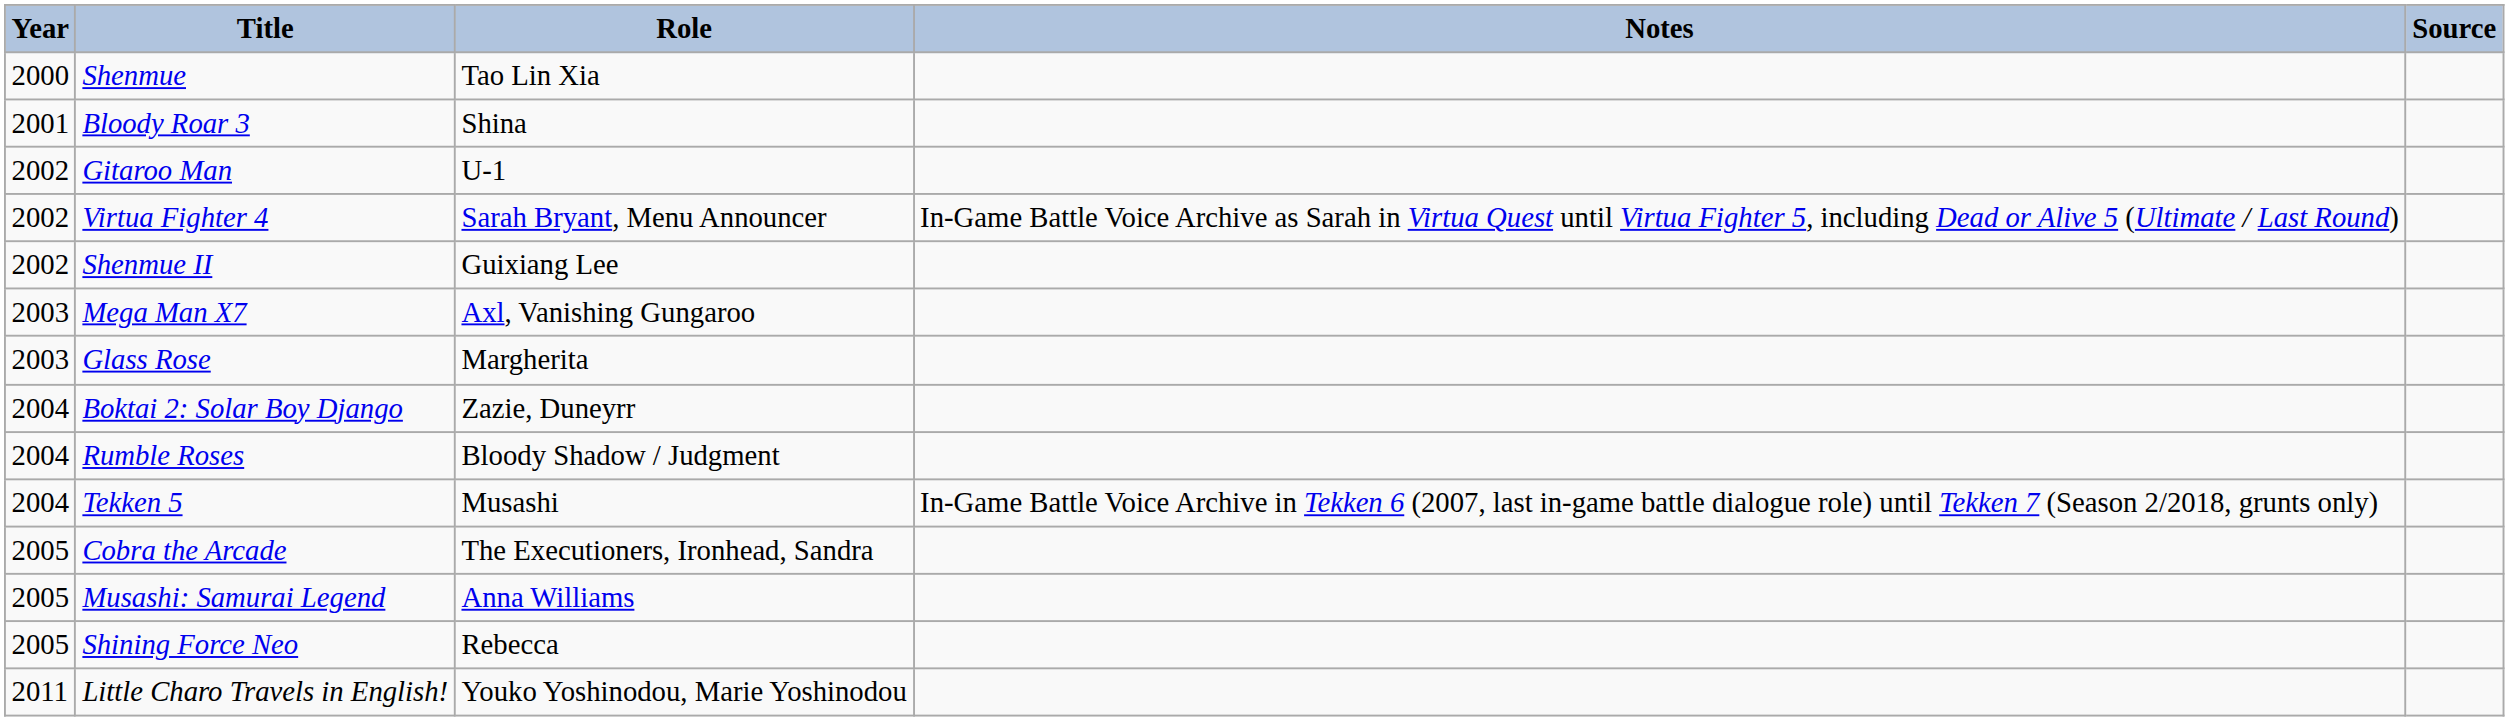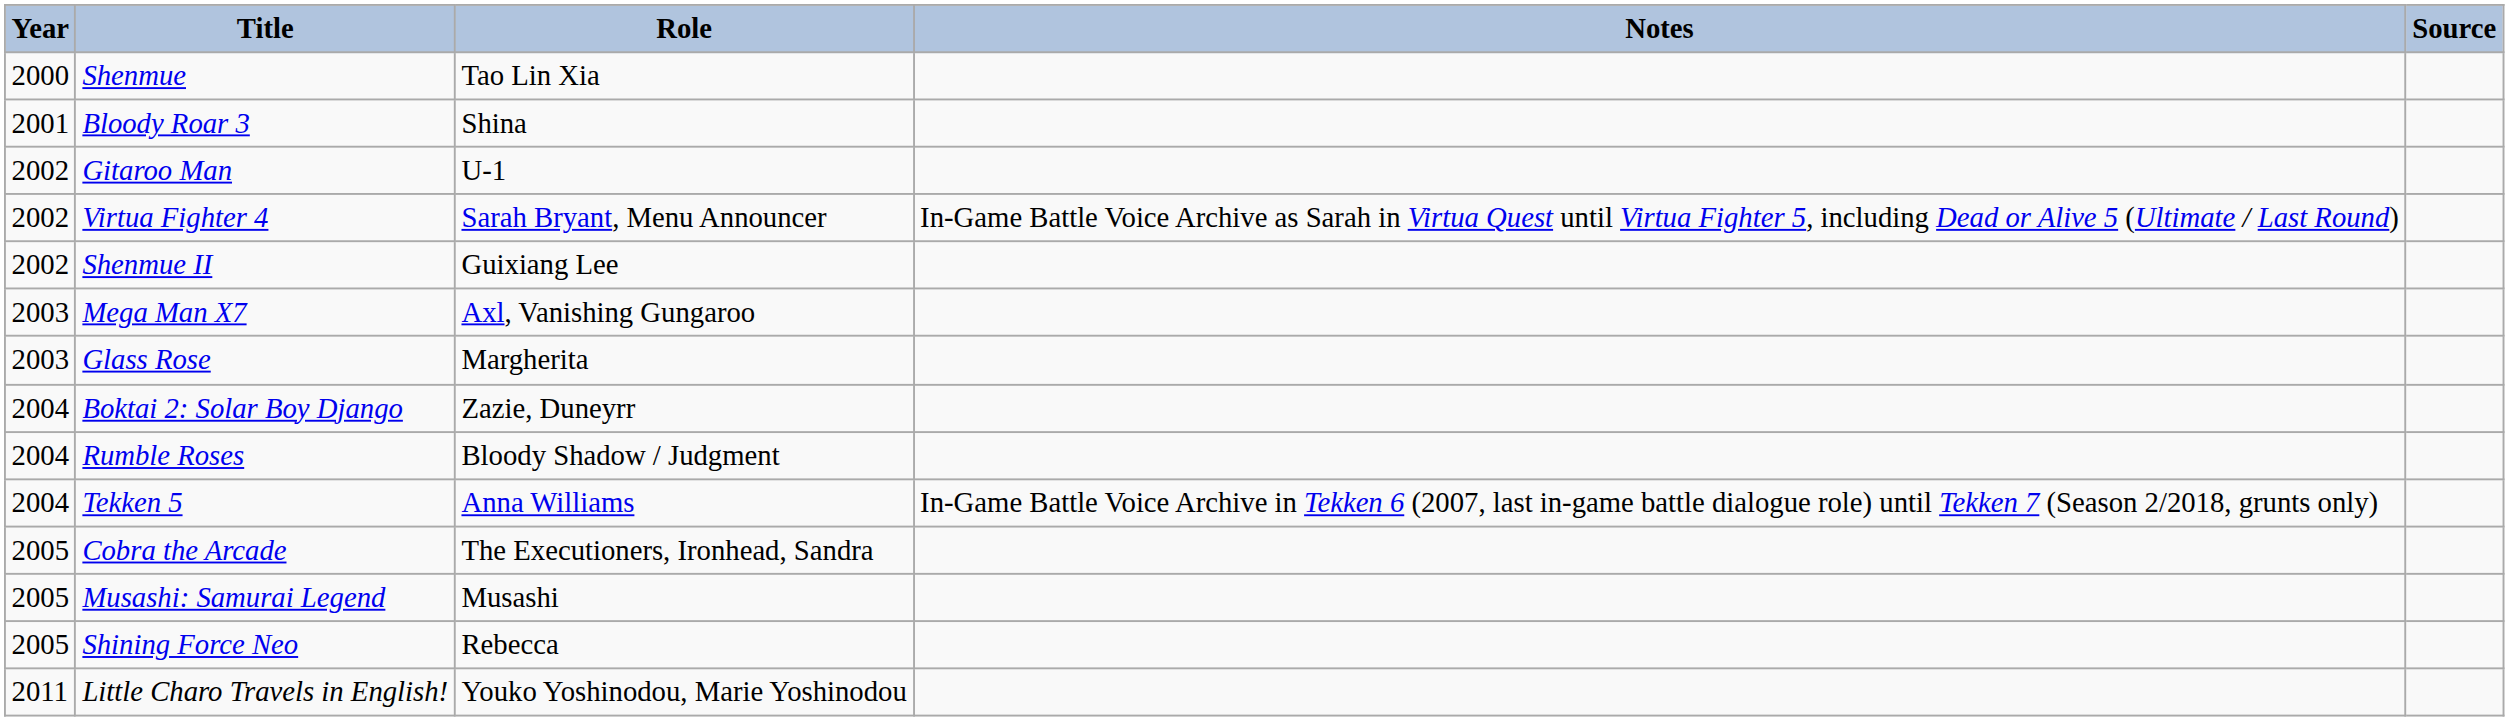(510, 502) Musashi -> (548, 502) Anna Williams
(548, 596) Anna Williams -> (510, 596) Musashi
